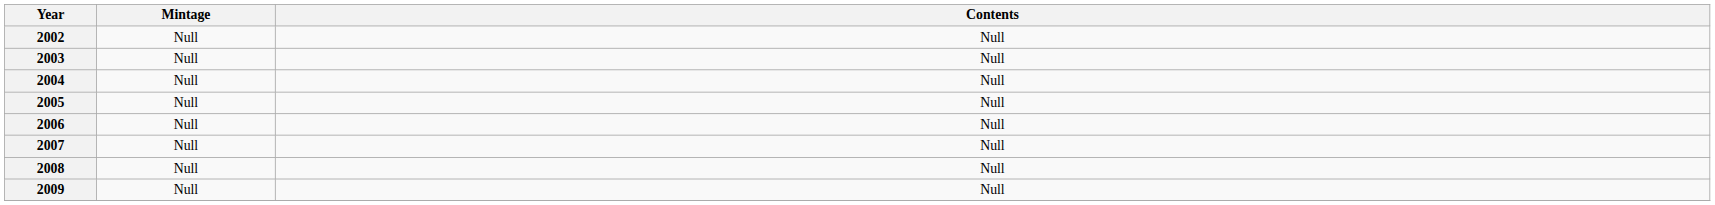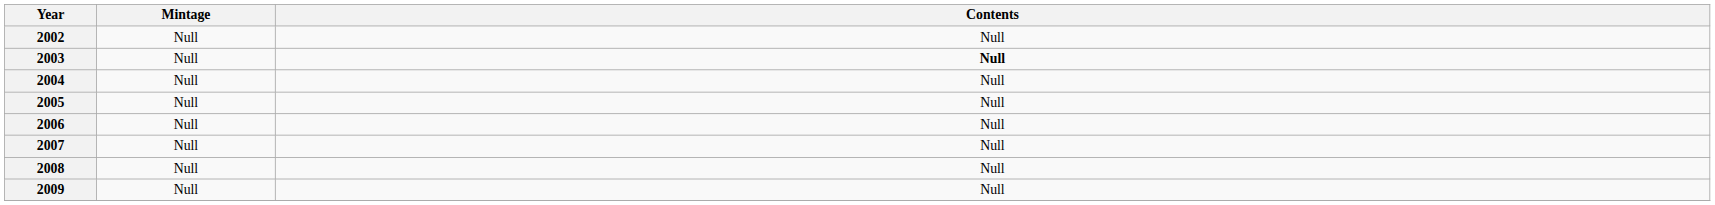(992, 59) normal -> (992, 59) bold
